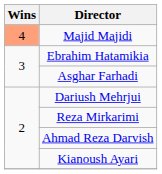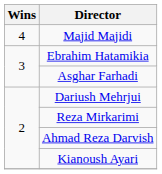(22, 35) lightsalmon background -> (22, 35) no background
